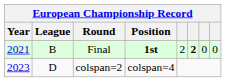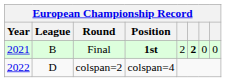(18, 67) 2023 -> (18, 67) 2022
